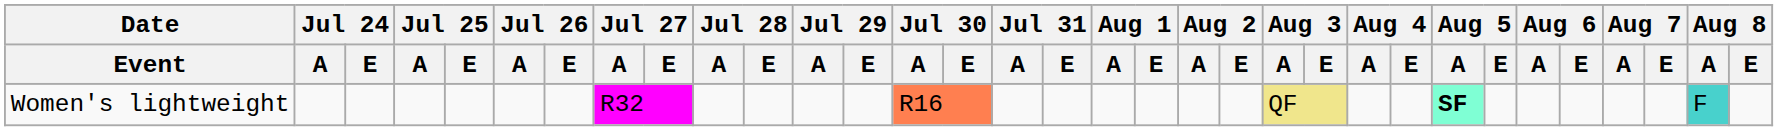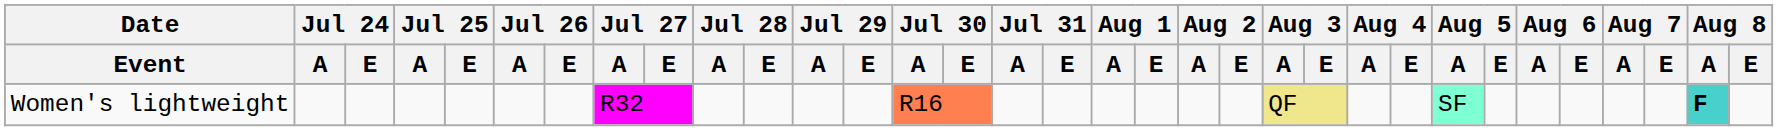(1453, 105) bold -> (1453, 105) normal
(1700, 105) normal -> (1700, 105) bold
